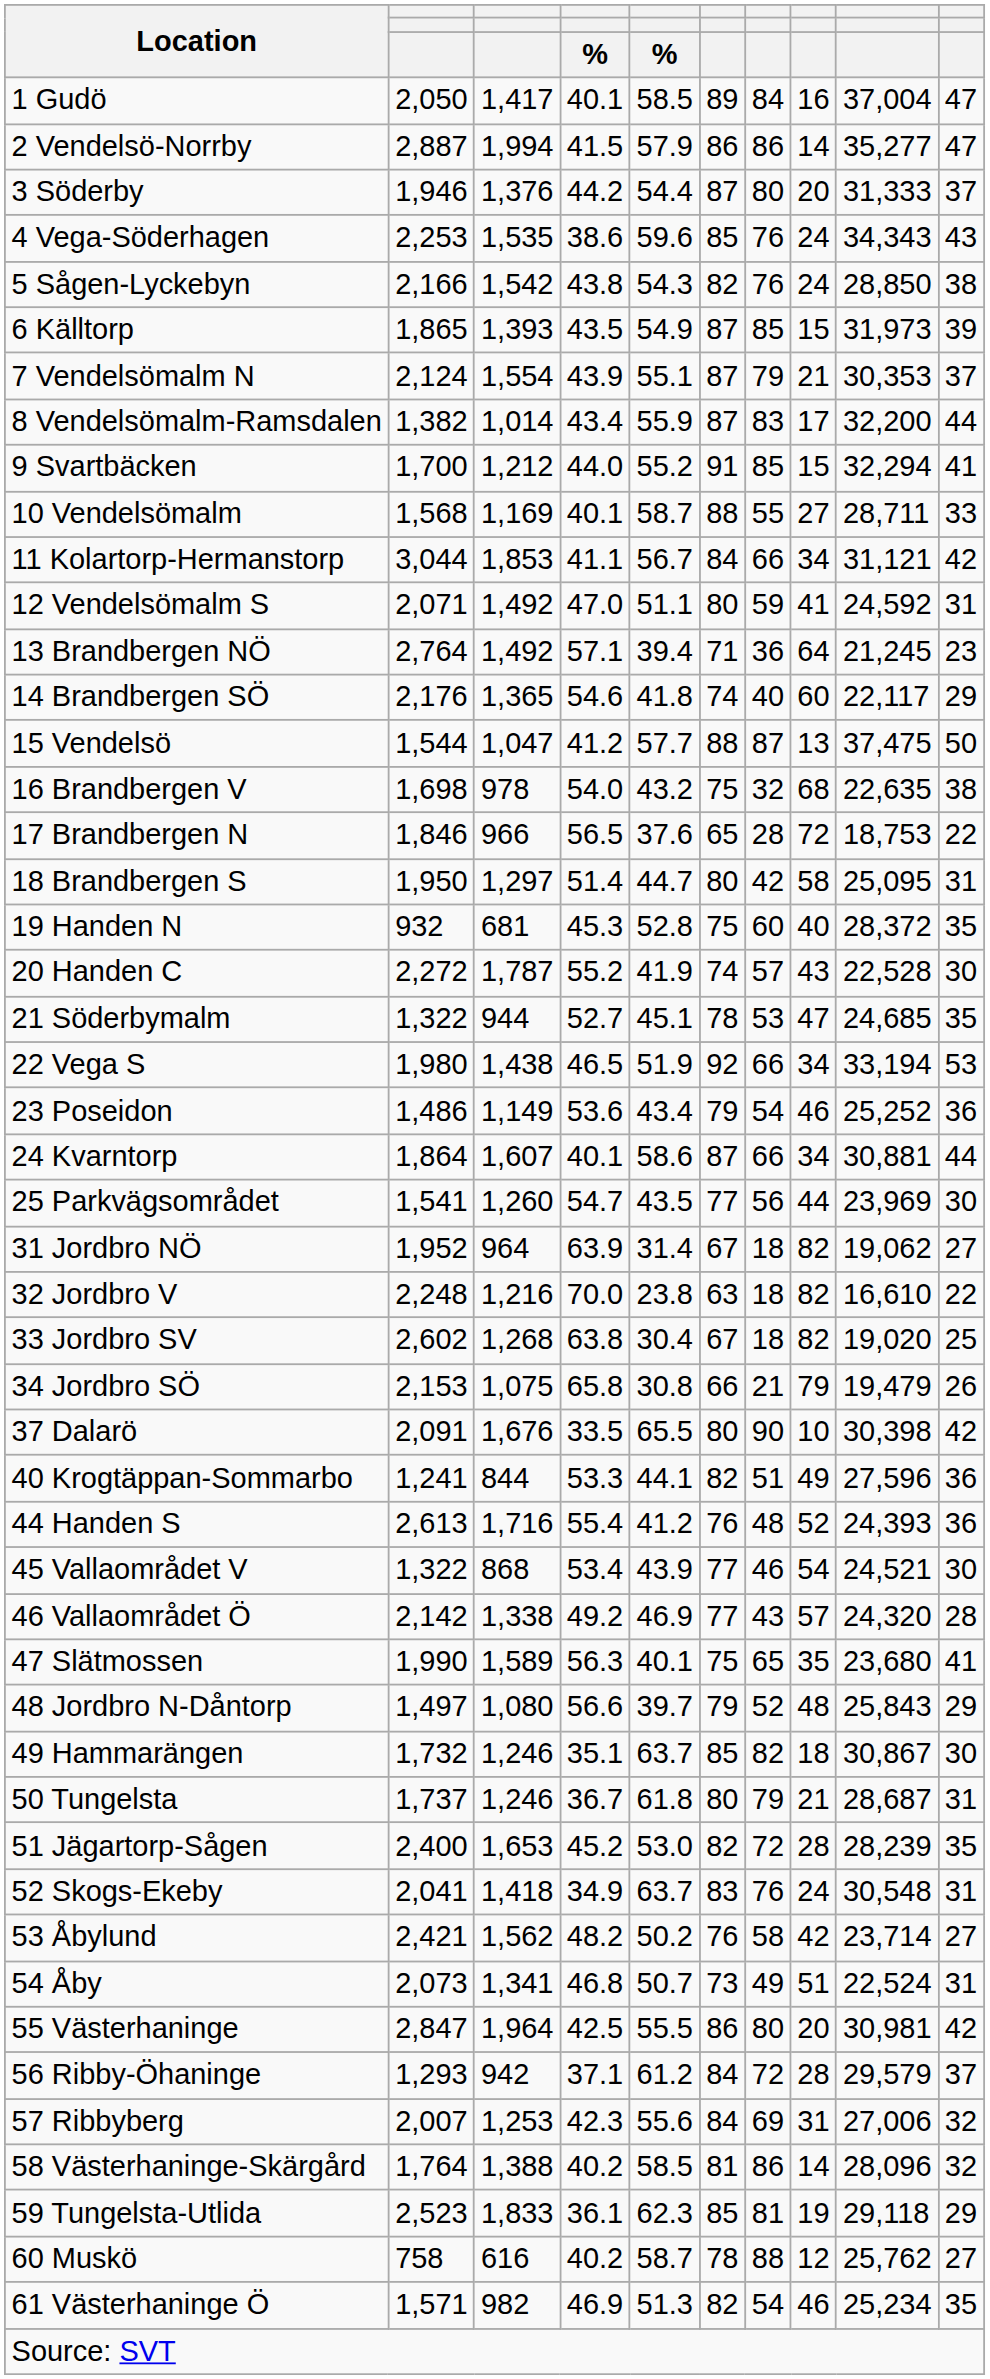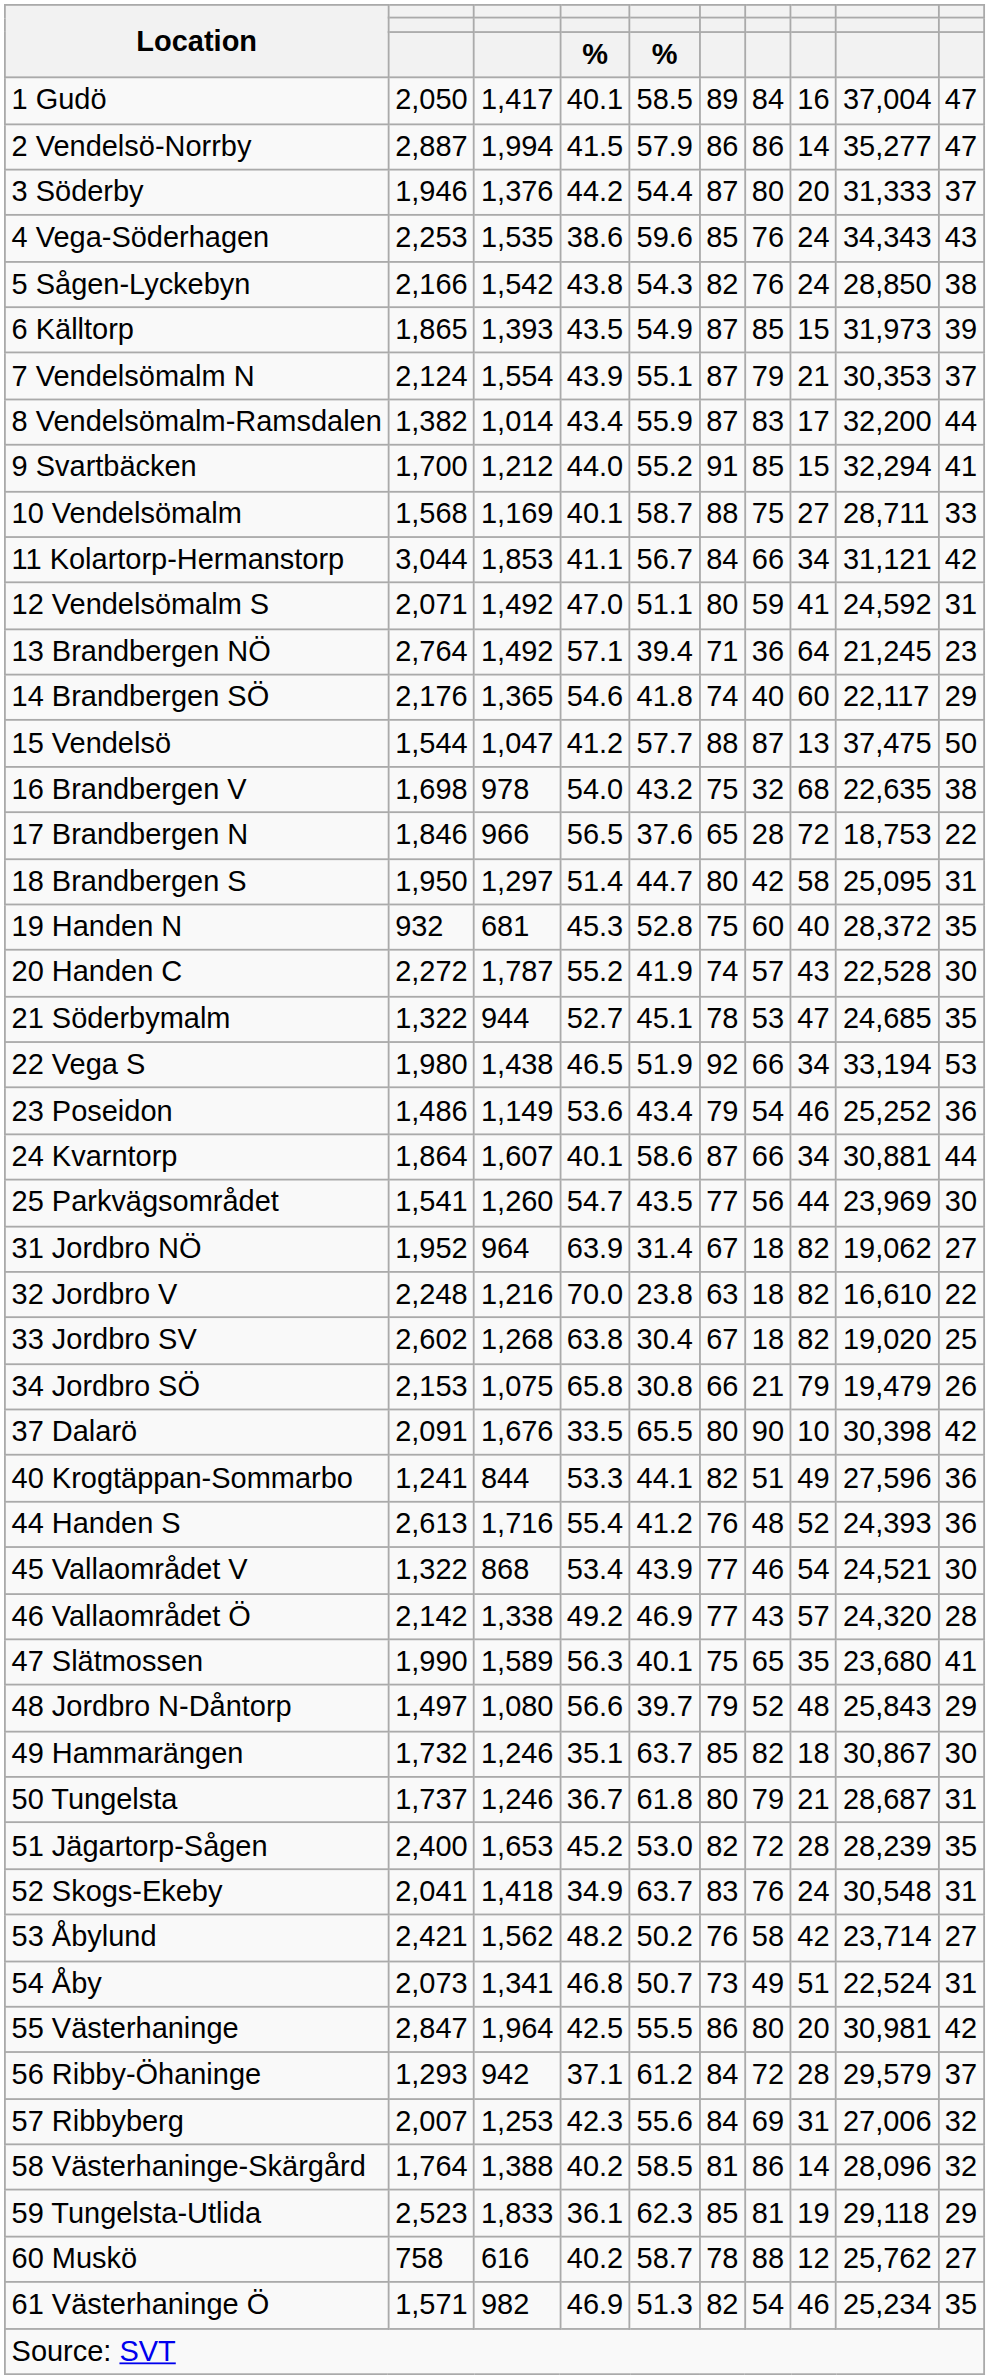(768, 513) 55 -> (768, 513) 75
